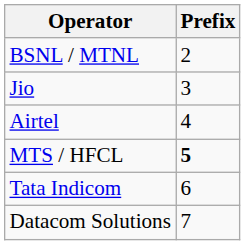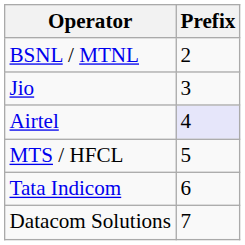(186, 121) no background -> (186, 121) lavender background
(186, 155) bold -> (186, 155) normal
